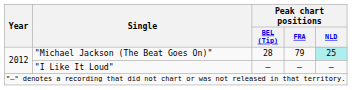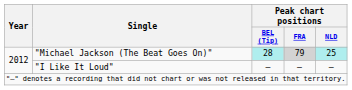(268, 54) no background -> (268, 54) paleturquoise background
(300, 54) no background -> (300, 54) lightgrey background
